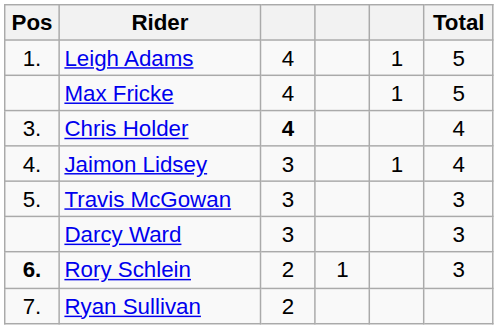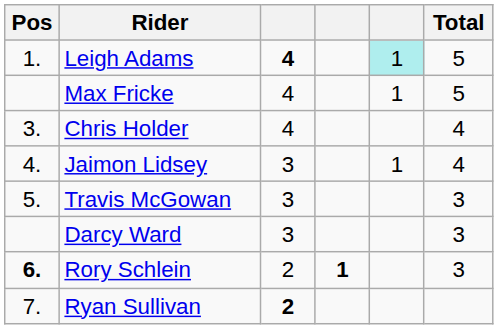(288, 58) normal -> (288, 58) bold
(397, 58) no background -> (397, 58) paleturquoise background
(288, 129) bold -> (288, 129) normal
(342, 270) normal -> (342, 270) bold
(288, 306) normal -> (288, 306) bold
